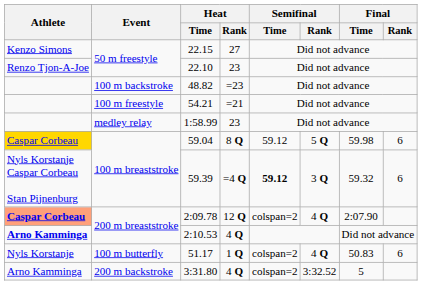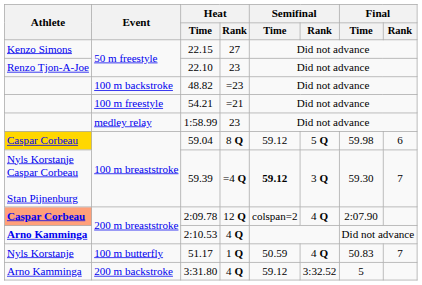(361, 178) 59.32 -> (361, 178) 59.30
(400, 178) 6 -> (400, 178) 7
(275, 253) colspan=2 -> (275, 253) 50.59
(400, 253) 6 -> (400, 253) 7
(275, 271) colspan=2 -> (275, 271) 59.12
